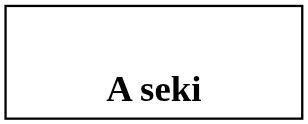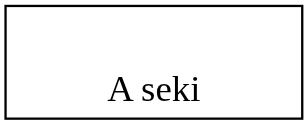(154, 89) bold -> (154, 89) normal
